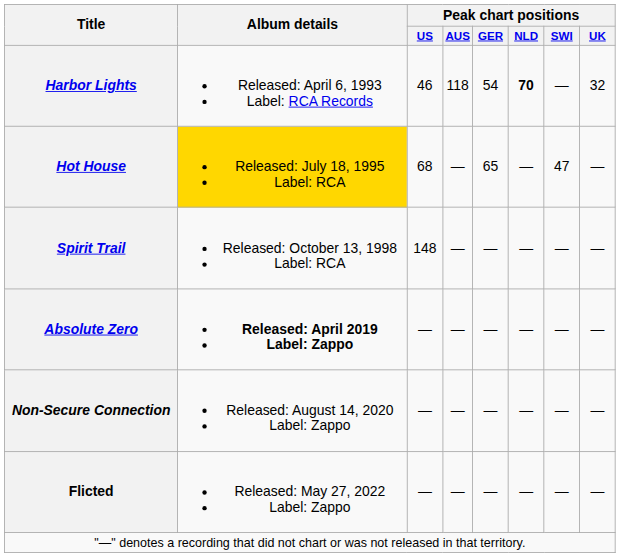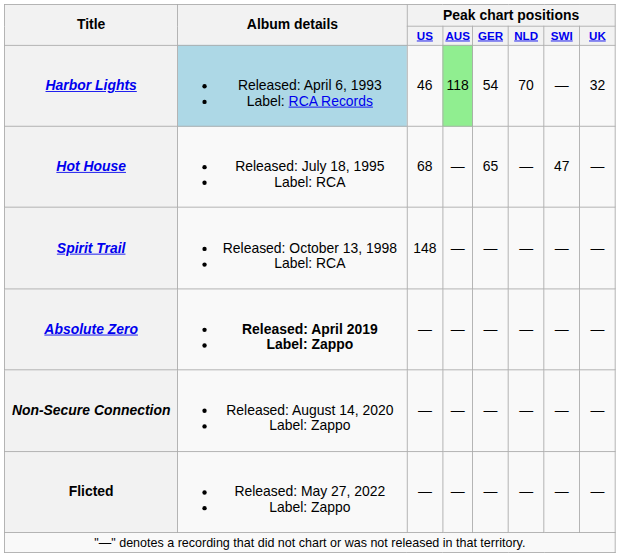(292, 94) no background -> (292, 94) lightblue background
(458, 85) no background -> (458, 85) lightgreen background
(526, 85) bold -> (526, 85) normal
(292, 175) gold background -> (292, 175) no background
